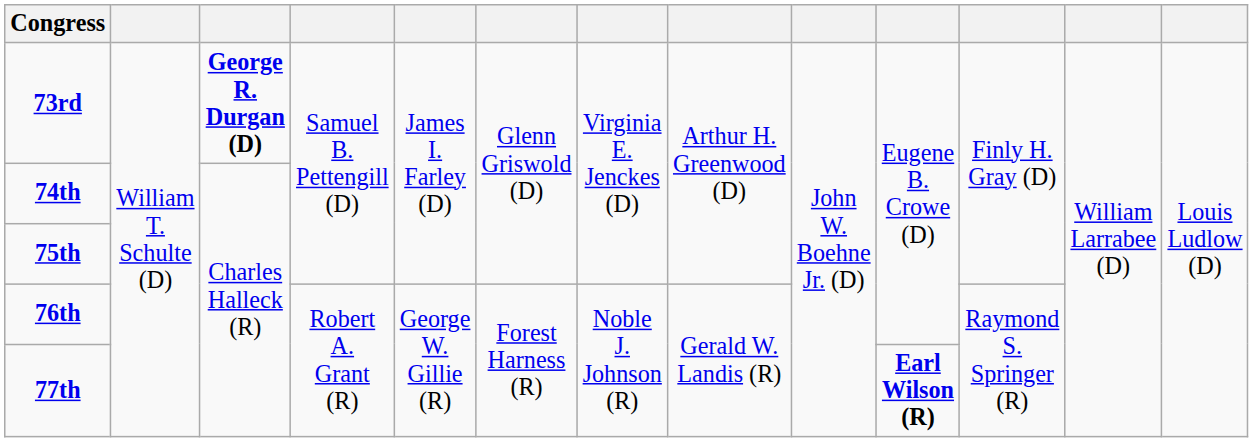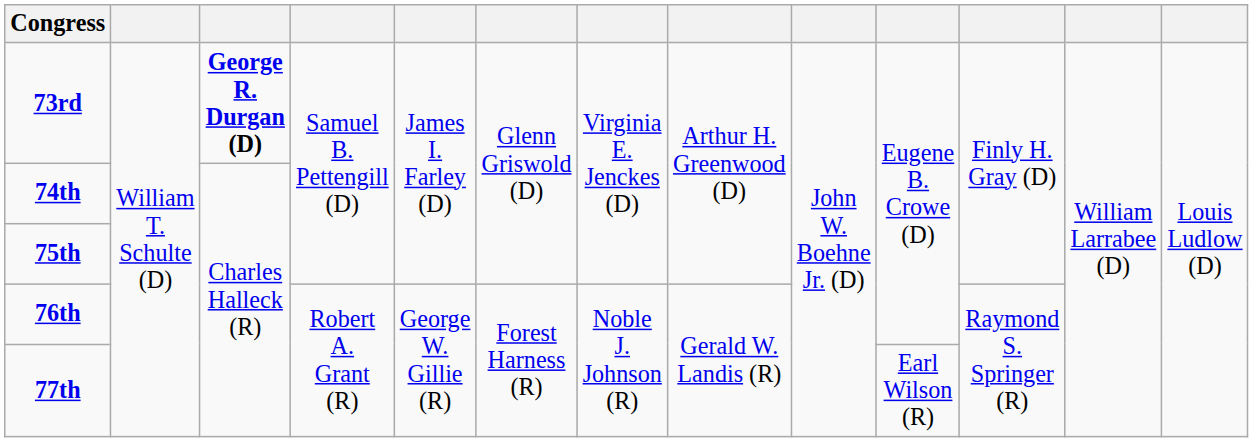(918, 390) bold -> (918, 390) normal
